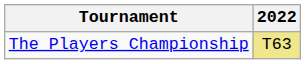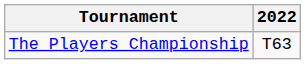(277, 45) khaki background -> (277, 45) no background
